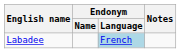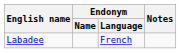(116, 40) lightblue background -> (116, 40) no background
